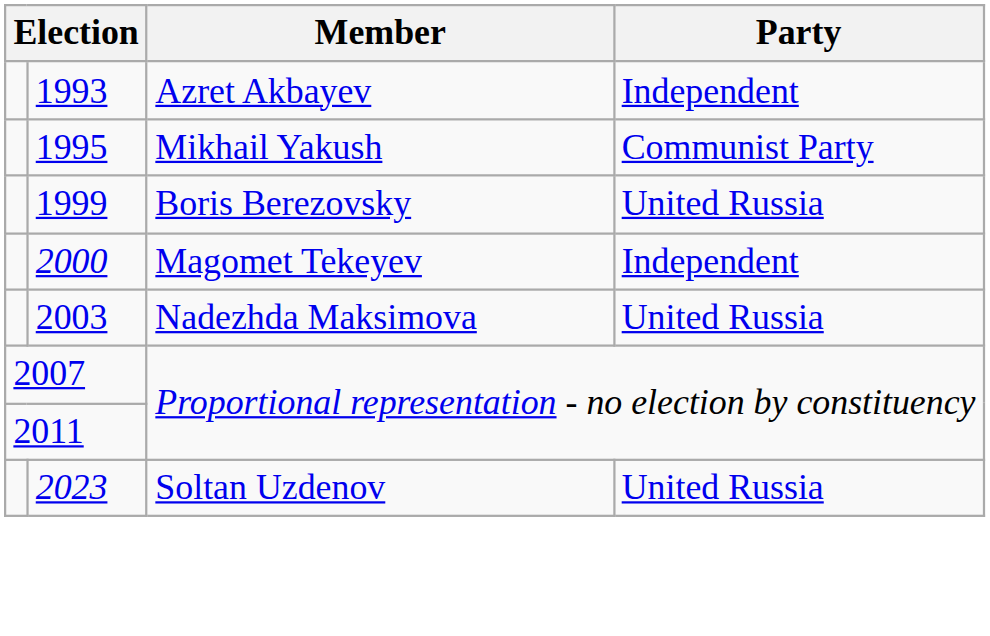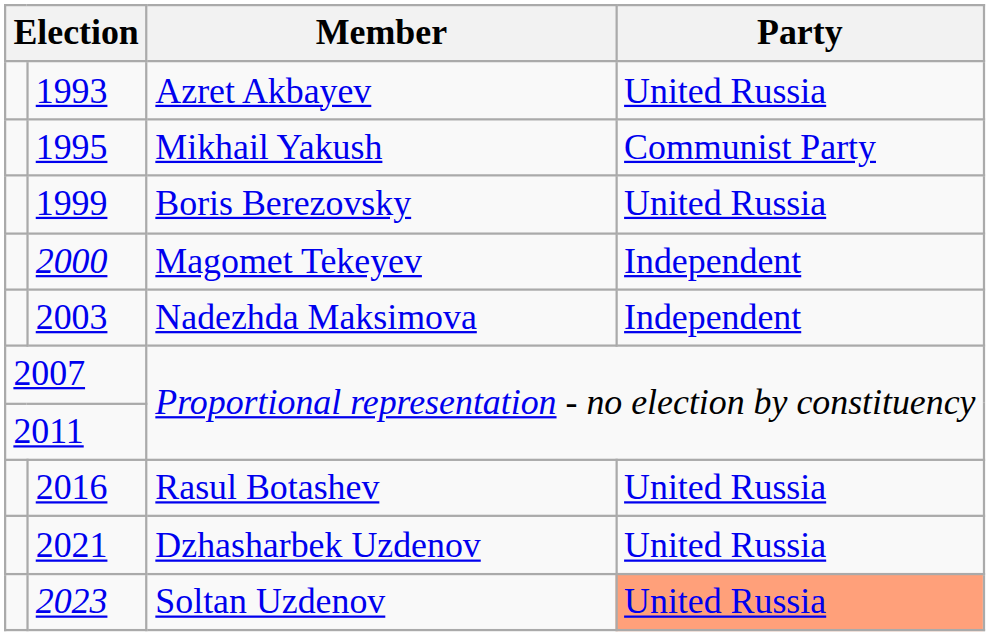(710, 89) Independent -> (725, 89) United Russia
(723, 317) United Russia -> (713, 317) Independent
+ row: (72, 487)
+ row: (72, 544)
(723, 487) no background -> (725, 601) lightsalmon background
